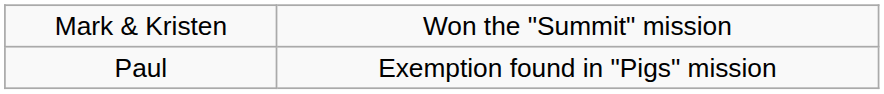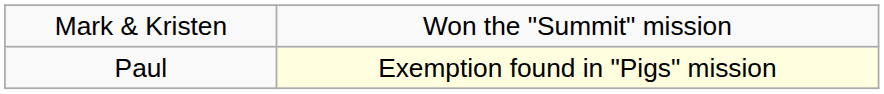(577, 68) no background -> (577, 68) lightyellow background
